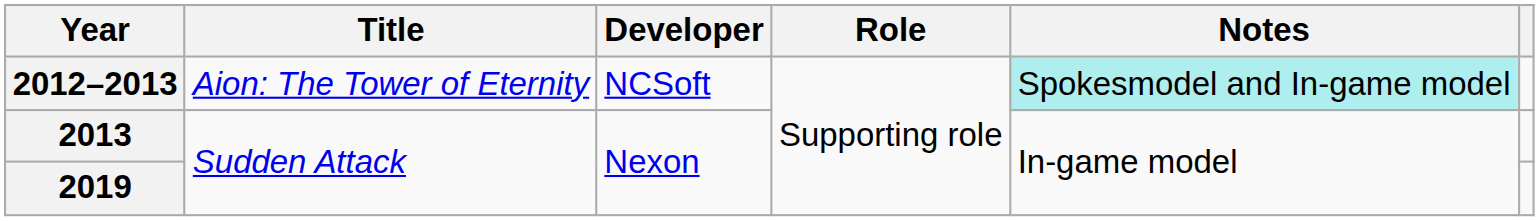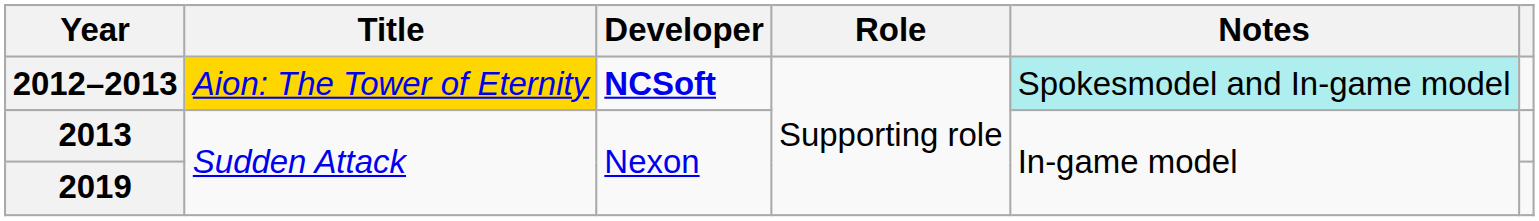(391, 82) no background -> (391, 82) gold background
(657, 82) normal -> (660, 82) bold
